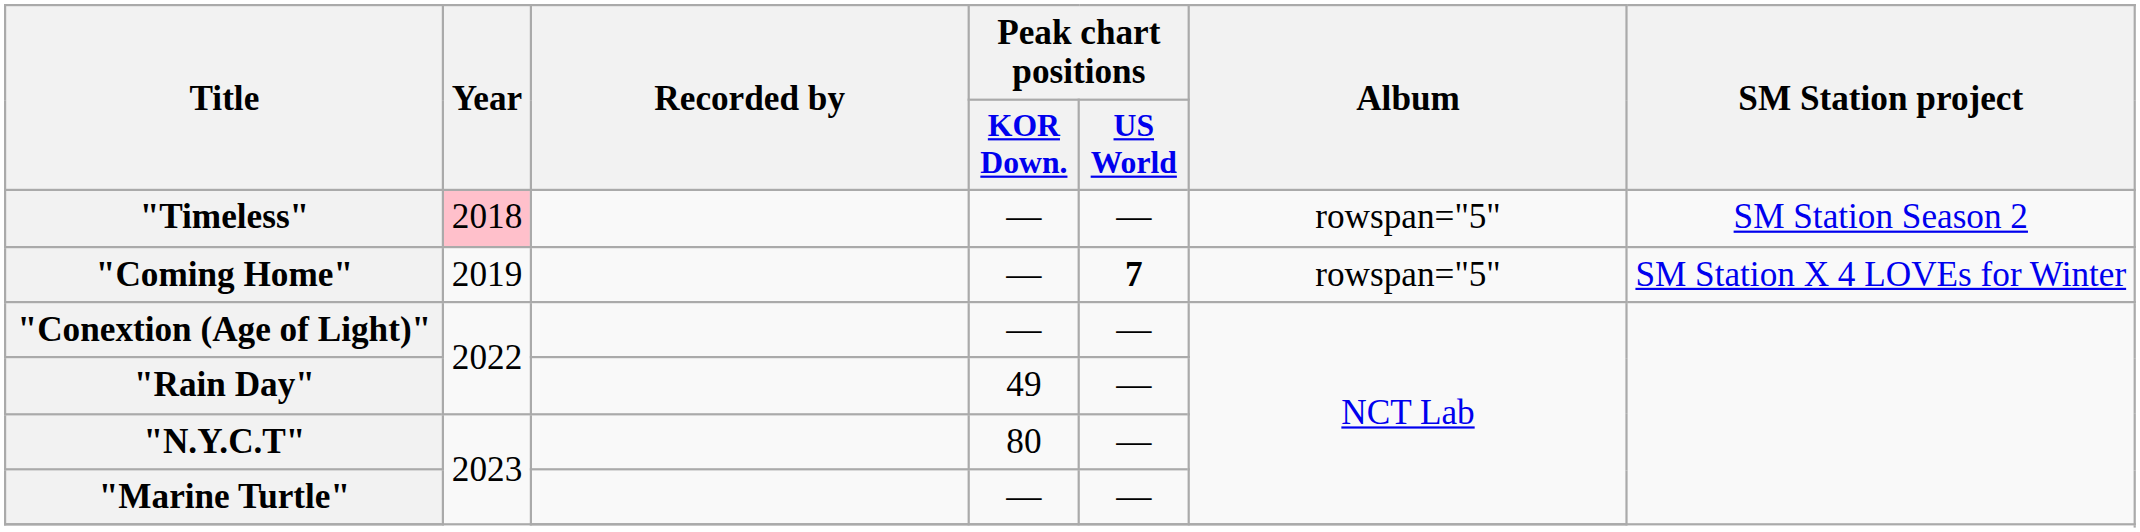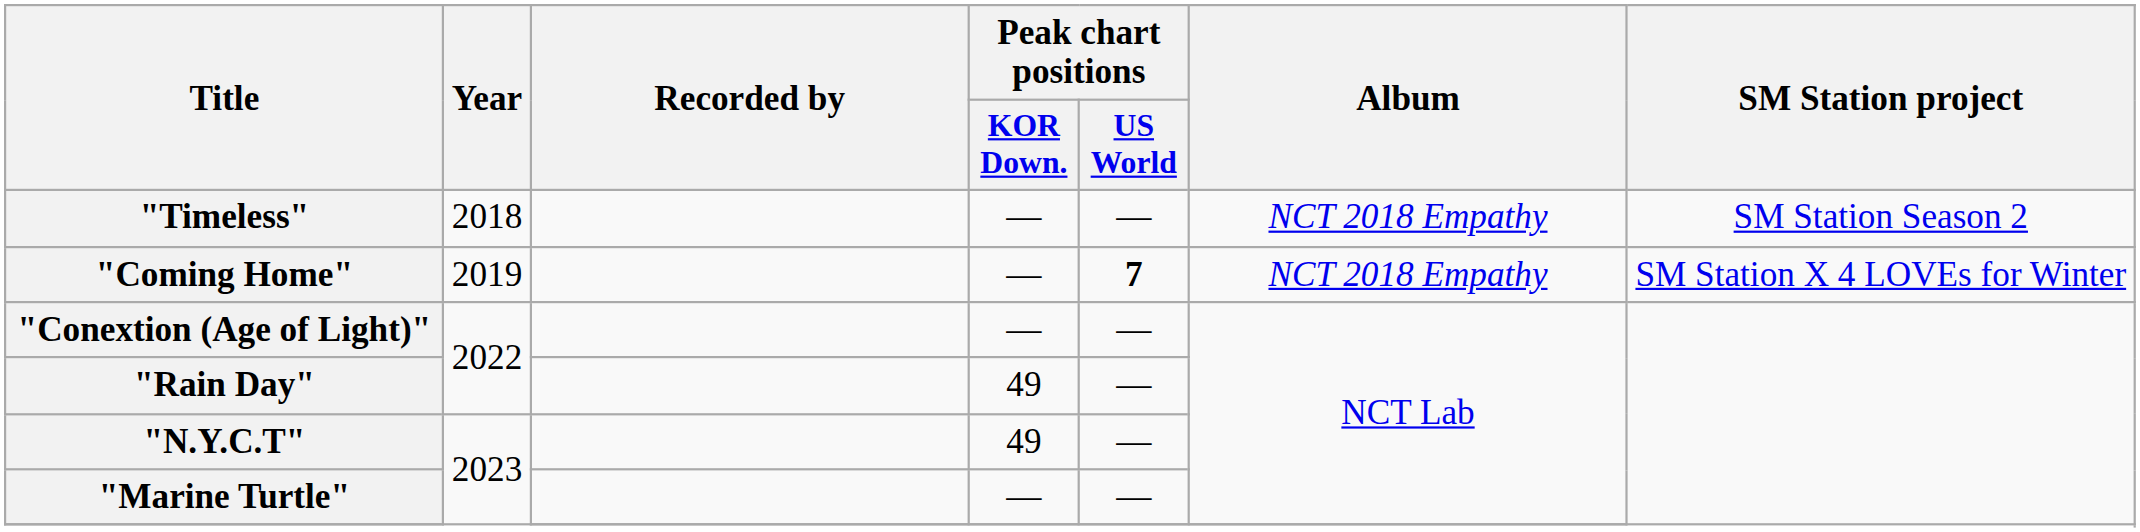(487, 217) pink background -> (487, 217) no background
(1408, 217) rowspan="5" -> (1408, 217) NCT 2018 Empathy
(1408, 273) rowspan="5" -> (1408, 273) NCT 2018 Empathy
(1024, 440) 80 -> (1024, 440) 49
